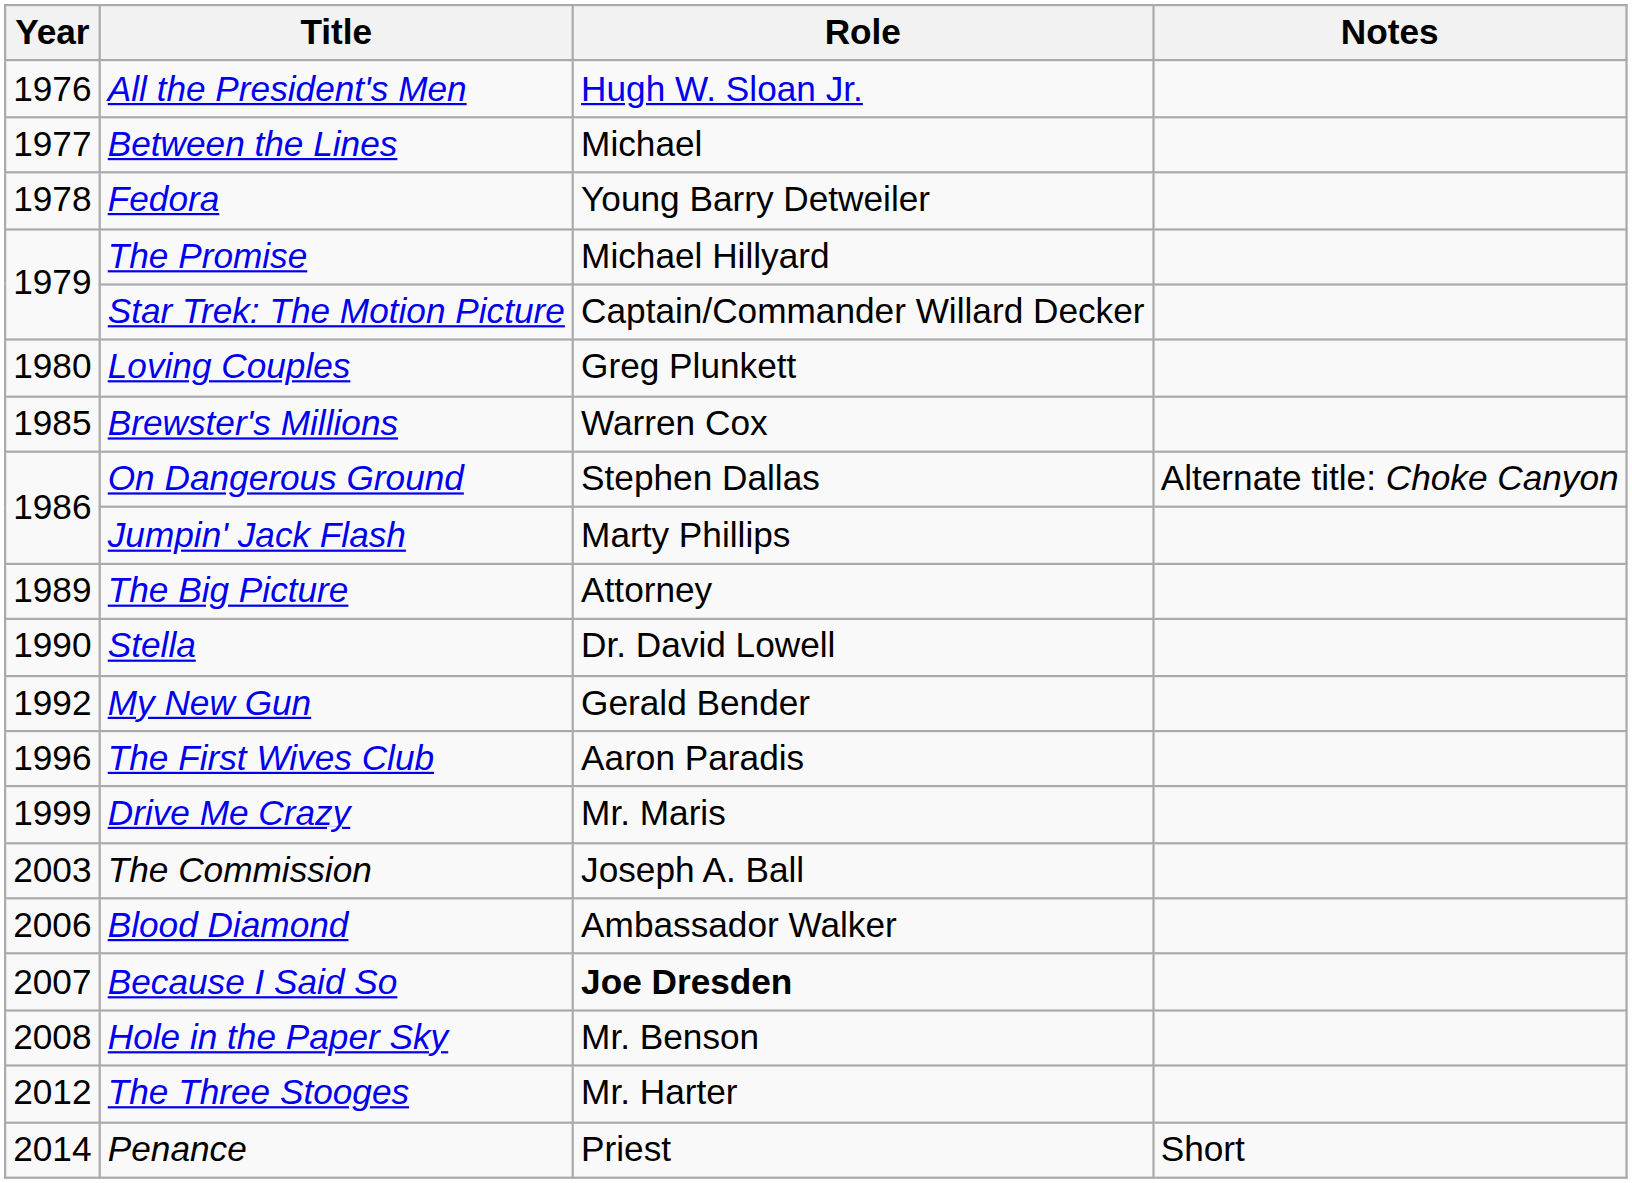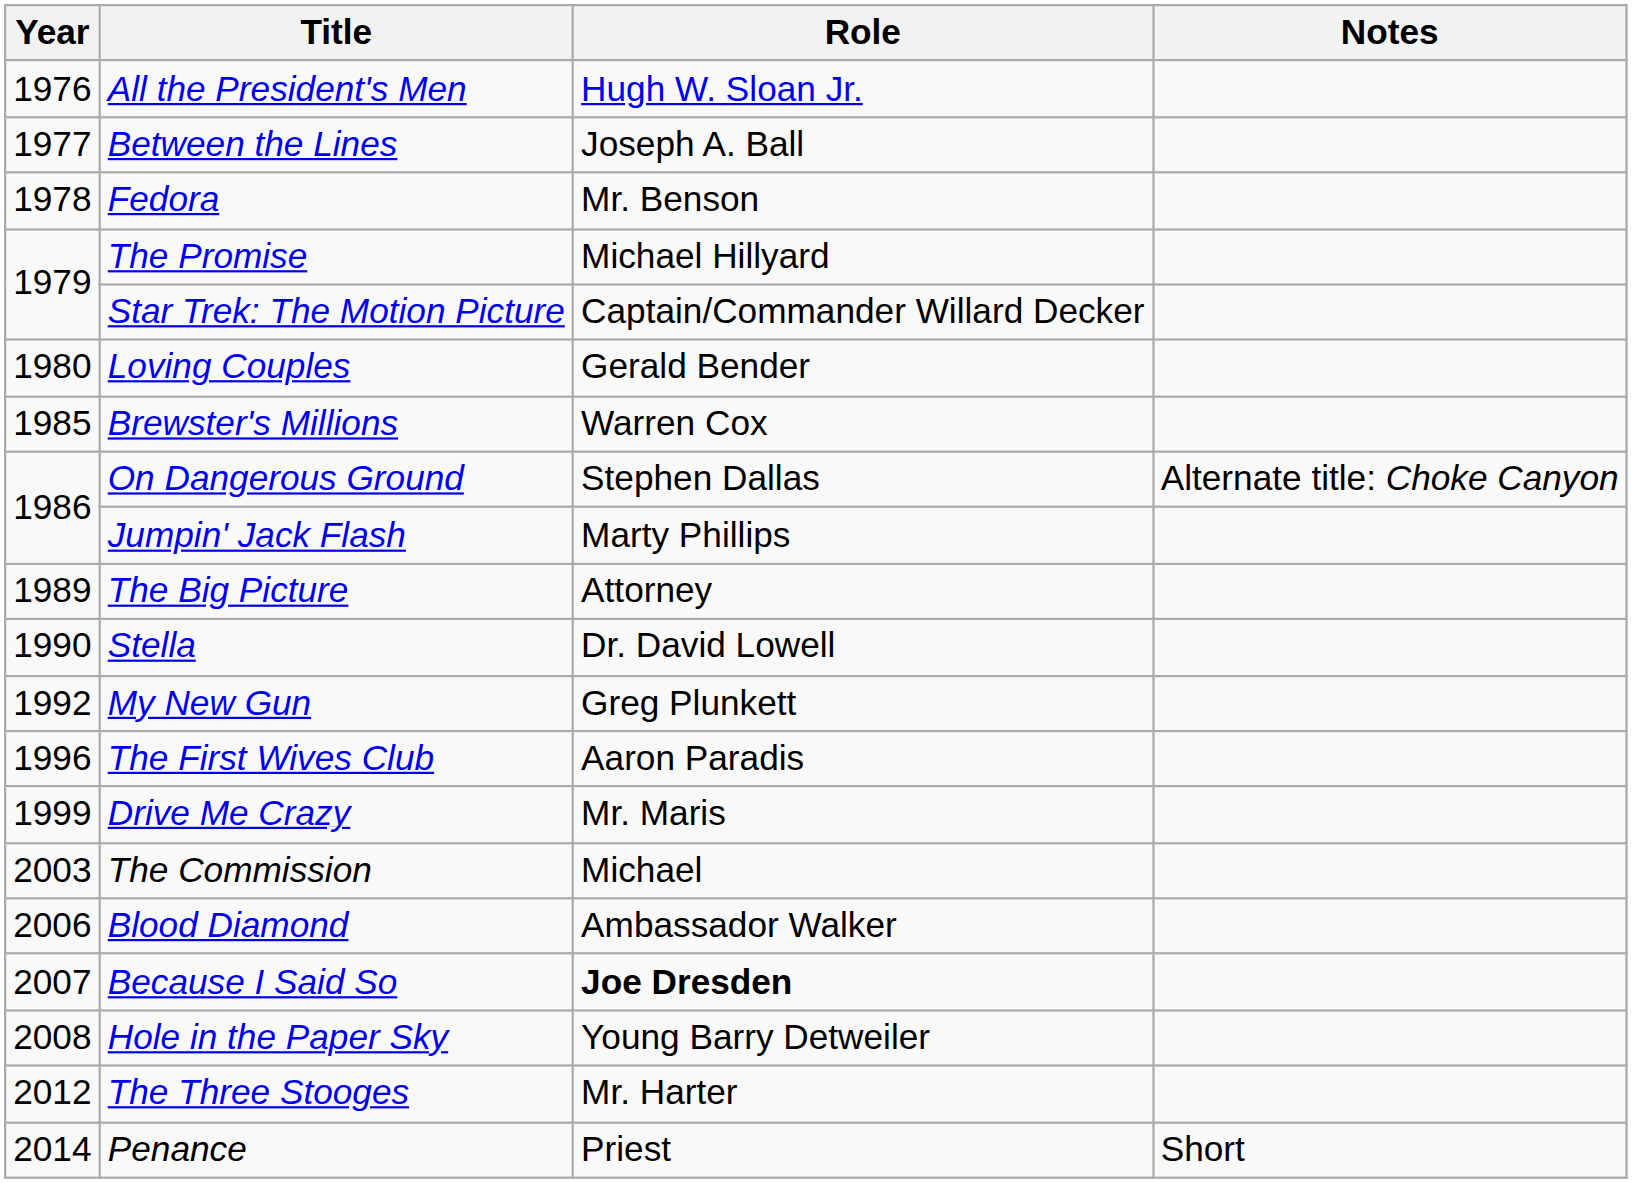(642, 144) Michael -> (693, 144) Joseph A. Ball
(756, 199) Young Barry Detweiler -> (670, 199) Mr. Benson
(689, 367) Greg Plunkett -> (696, 367) Gerald Bender
(696, 702) Gerald Bender -> (689, 702) Greg Plunkett
(693, 869) Joseph A. Ball -> (642, 869) Michael
(670, 1037) Mr. Benson -> (756, 1037) Young Barry Detweiler
